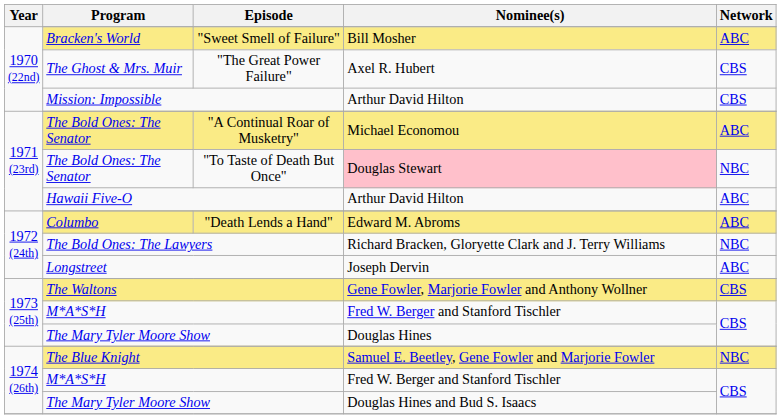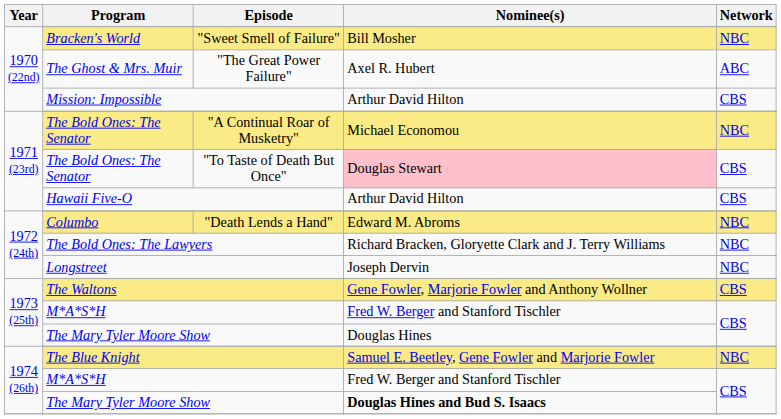(734, 38) ABC -> (734, 38) NBC
(733, 68) CBS -> (734, 68) ABC
(734, 130) ABC -> (734, 130) NBC
(734, 168) NBC -> (733, 168) CBS
(734, 199) ABC -> (733, 199) CBS
(734, 221) ABC -> (734, 221) NBC
(734, 267) ABC -> (734, 267) NBC
(442, 402) normal -> (447, 402) bold
